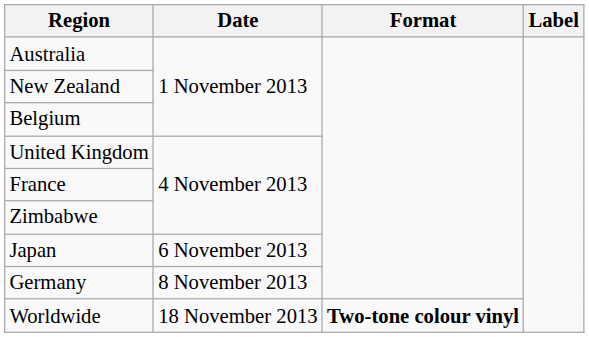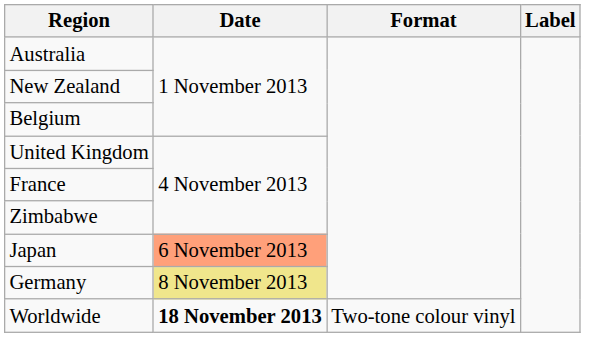(233, 250) no background -> (233, 250) lightsalmon background
(233, 282) no background -> (233, 282) khaki background
(238, 315) normal -> (240, 315) bold
(423, 315) bold -> (423, 315) normal
